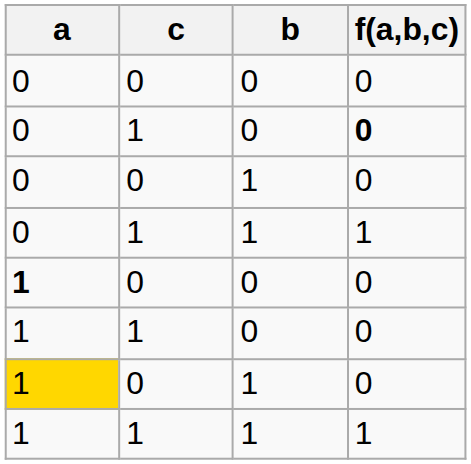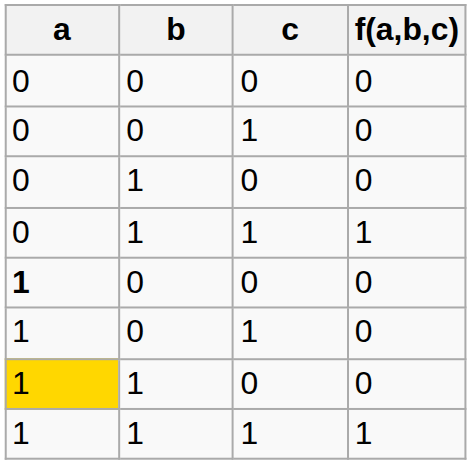columns swapped: (290, 29) <-> (176, 29)
(363, 130) bold -> (363, 130) normal
